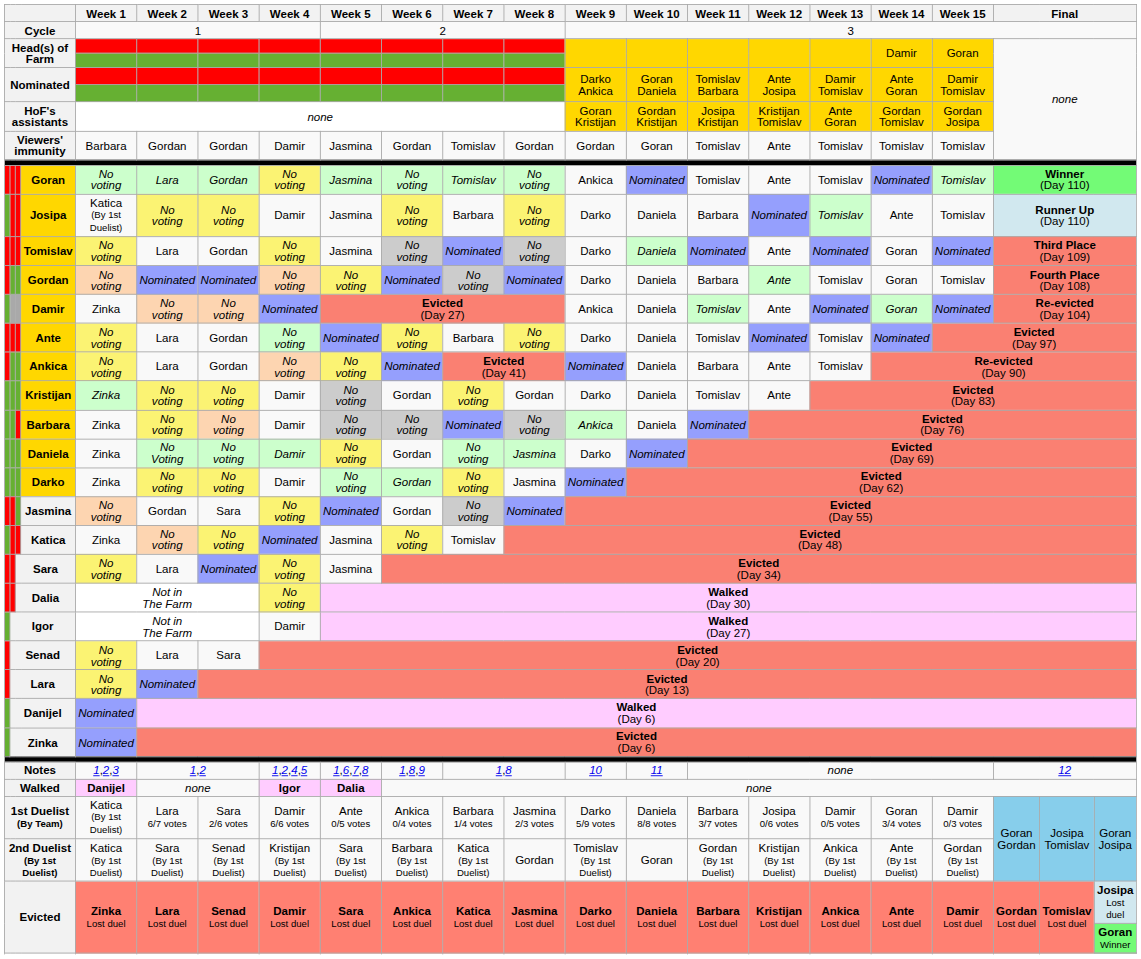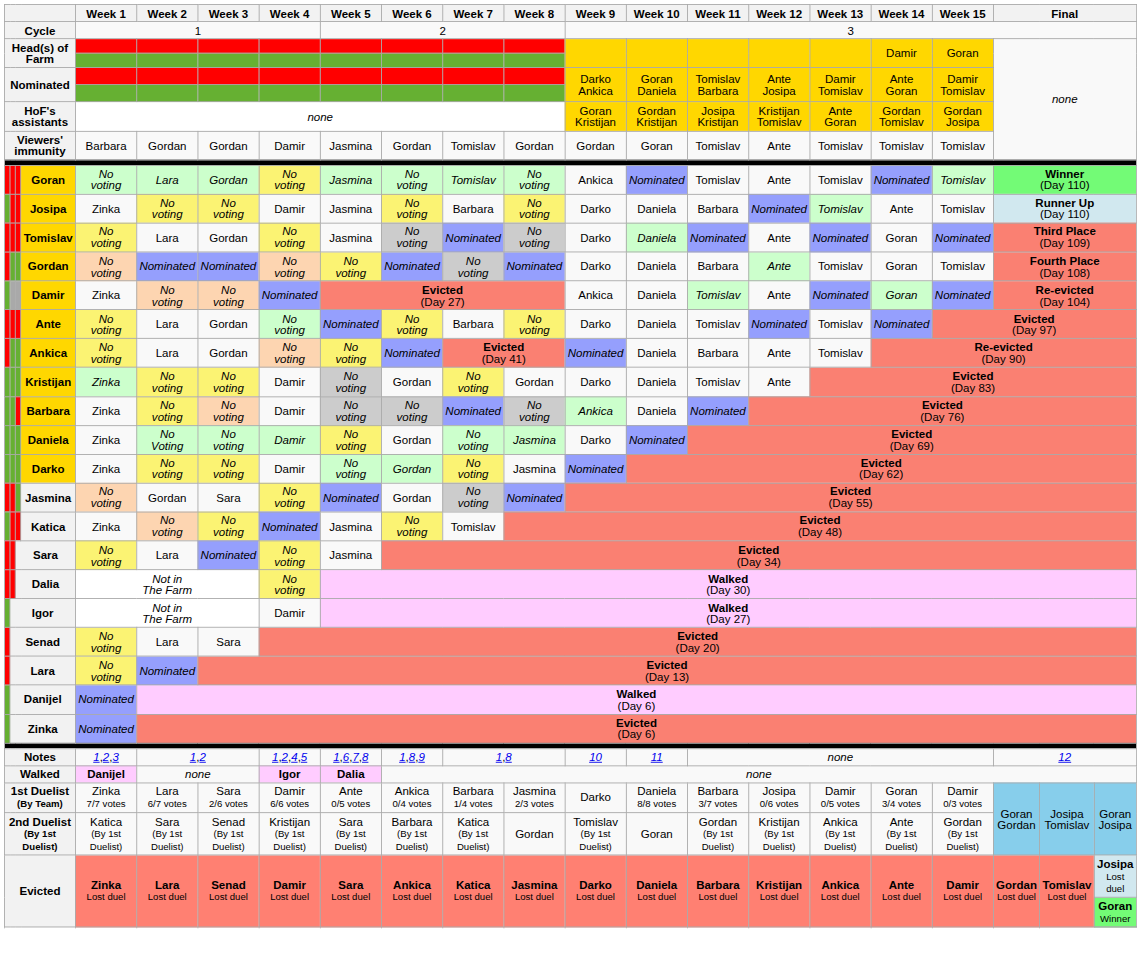(106, 214) Katica (By 1st Duelist) -> (106, 208) Zinka
(106, 816) Katica (By 1st Duelist) -> (106, 797) Zinka 7/7 votes
(596, 816) Darko 5/9 votes -> (596, 798) Darko
